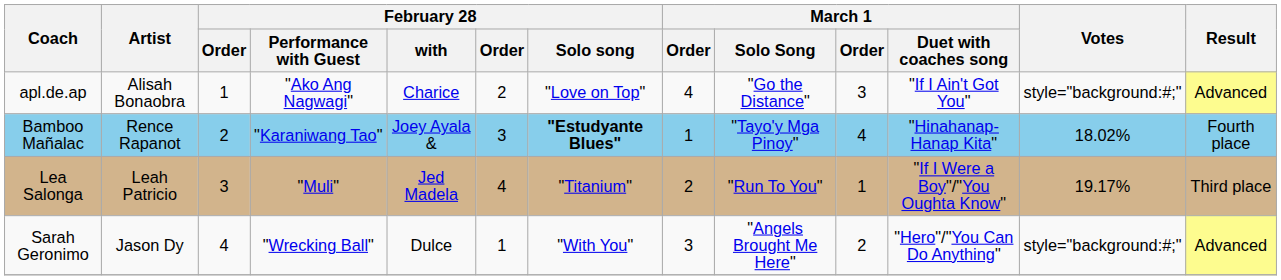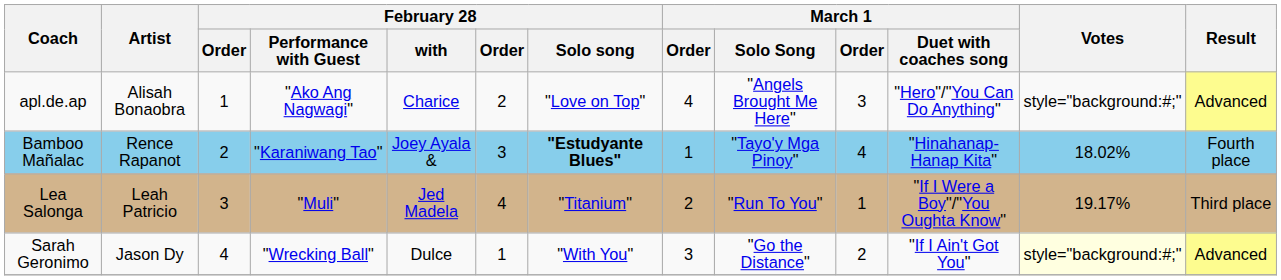(775, 93) "Go the Distance" -> (775, 101) "Angels Brought Me Here"
(954, 93) "If I Ain't Got You" -> (954, 101) "Hero"/"You Can Do Anything"
(775, 245) "Angels Brought Me Here" -> (775, 254) "Go the Distance"
(954, 245) "Hero"/"You Can Do Anything" -> (954, 254) "If I Ain't Got You"
(1103, 245) no background -> (1103, 254) lightyellow background
